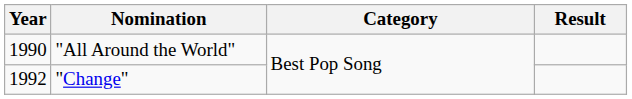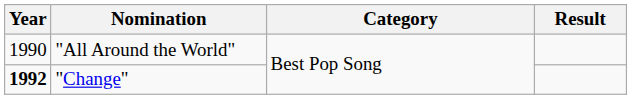(28, 79) normal -> (28, 79) bold
